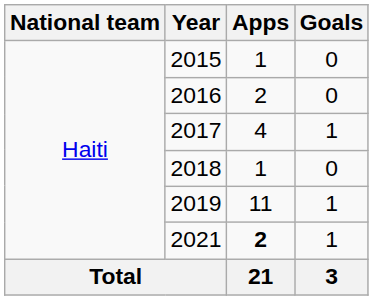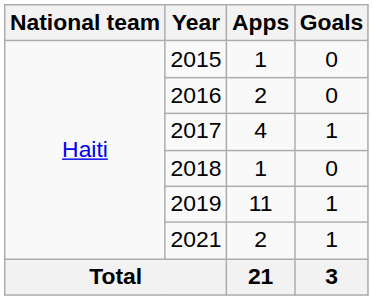(261, 240) bold -> (261, 240) normal
